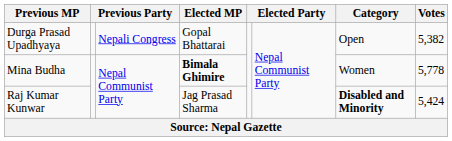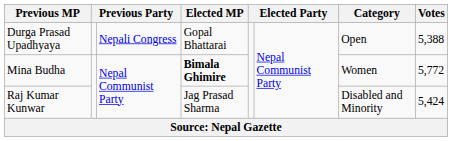(431, 38) 5,382 -> (431, 38) 5,388
(431, 70) 5,778 -> (431, 70) 5,772
(371, 102) bold -> (372, 102) normal
